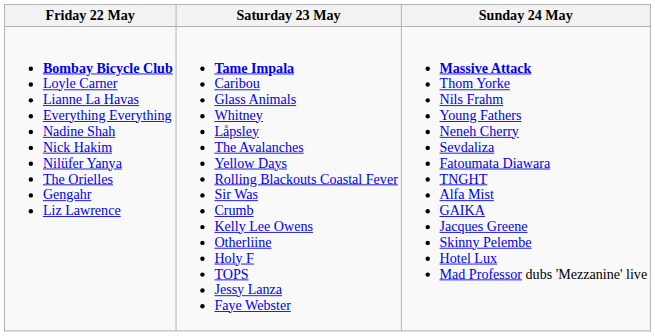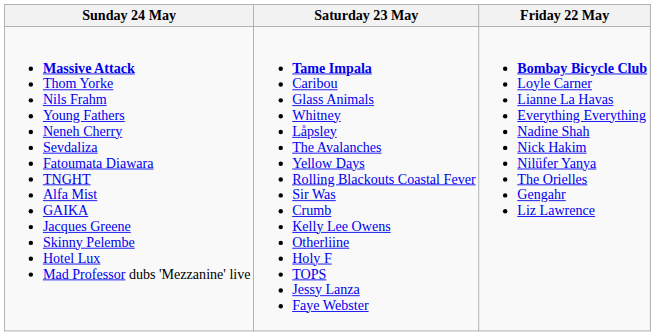columns swapped: (90, 15) <-> (526, 15)
